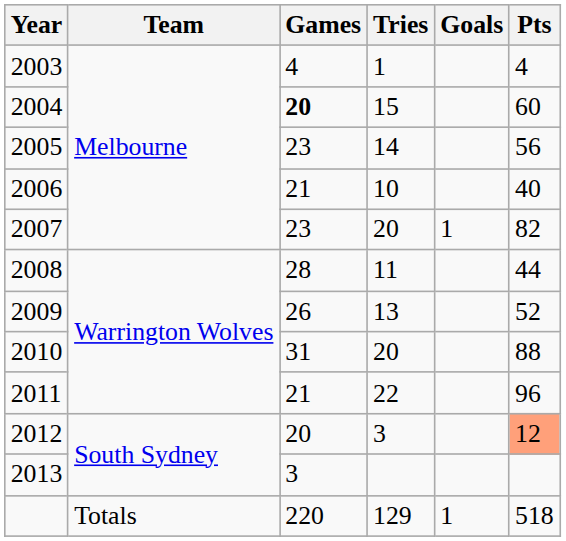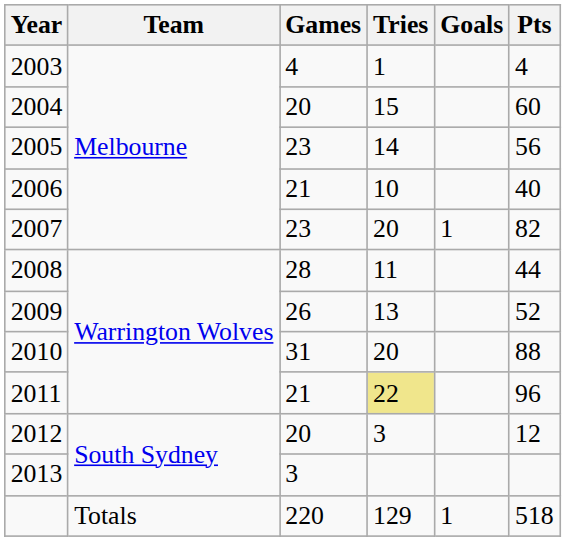(298, 106) bold -> (298, 106) normal
(386, 392) no background -> (386, 392) khaki background
(528, 433) lightsalmon background -> (528, 433) no background
